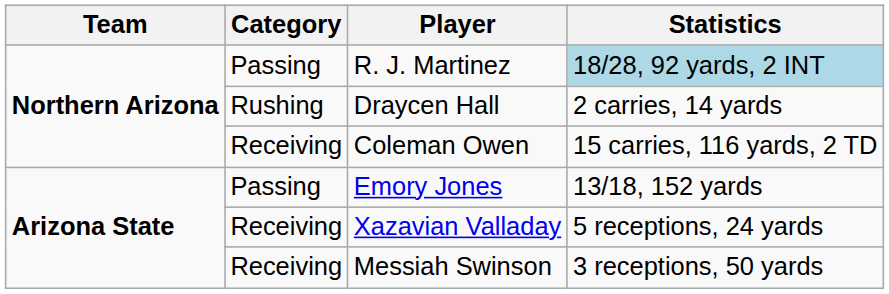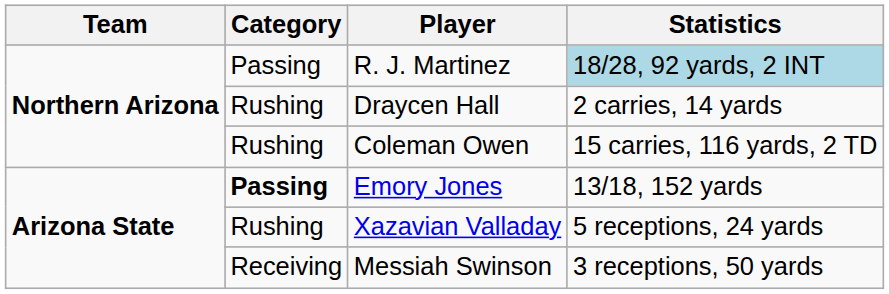(286, 146) Receiving -> (277, 146) Rushing
(276, 186) normal -> (279, 186) bold
(286, 226) Receiving -> (277, 226) Rushing
